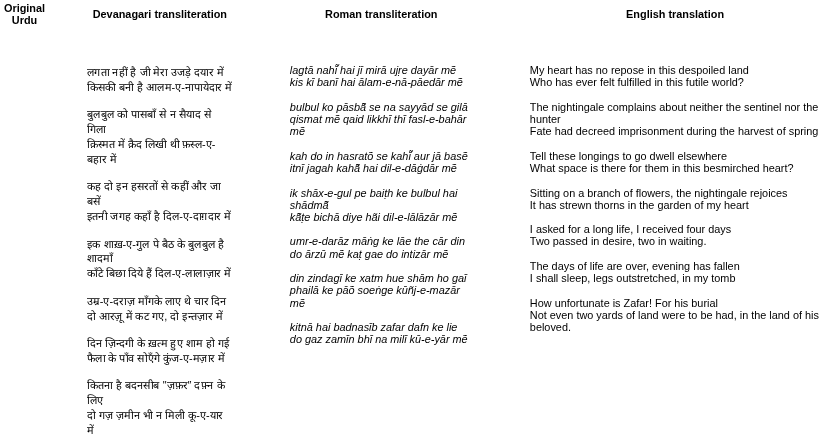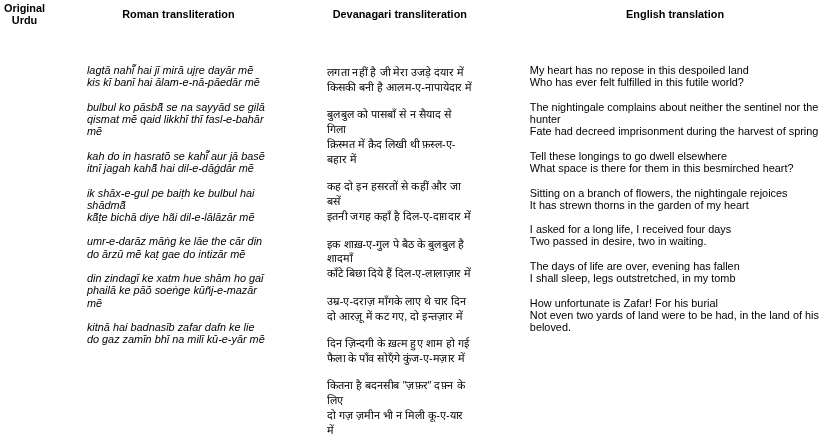columns swapped: (160, 14) <-> (381, 14)
